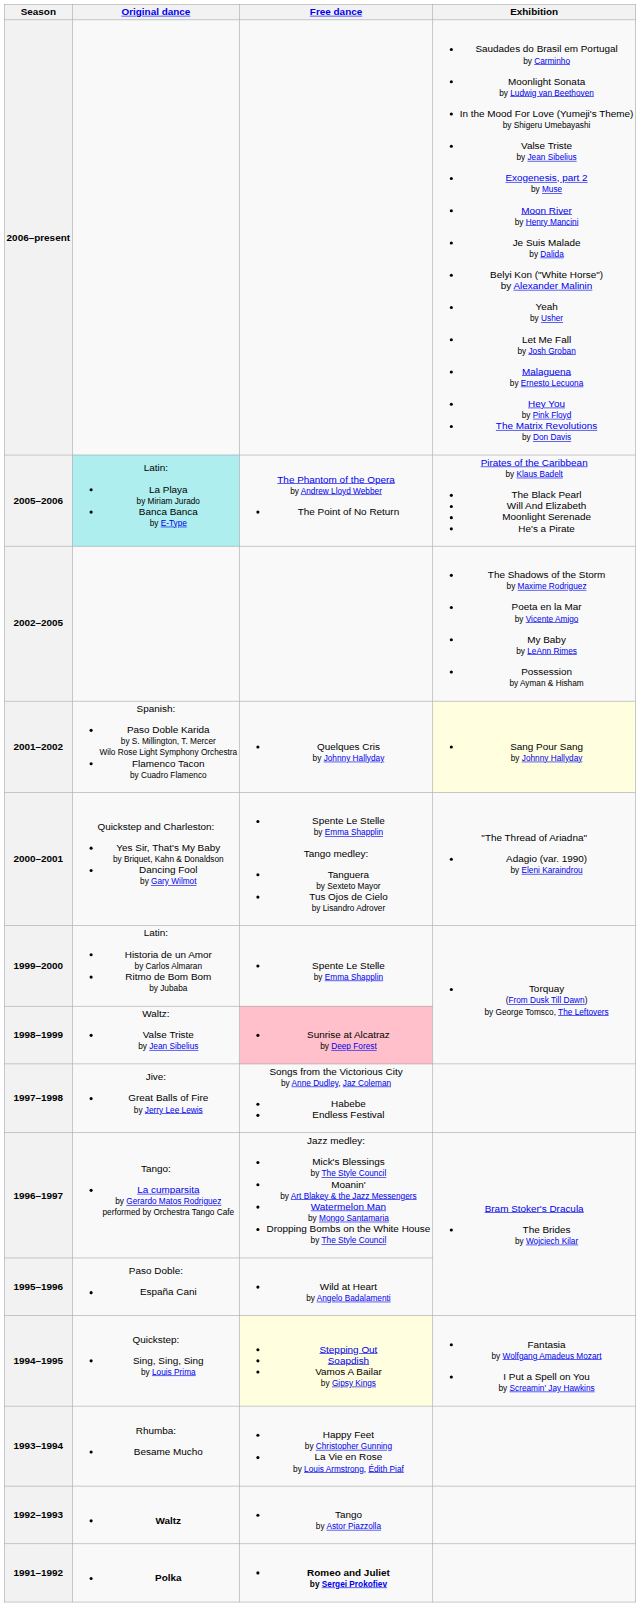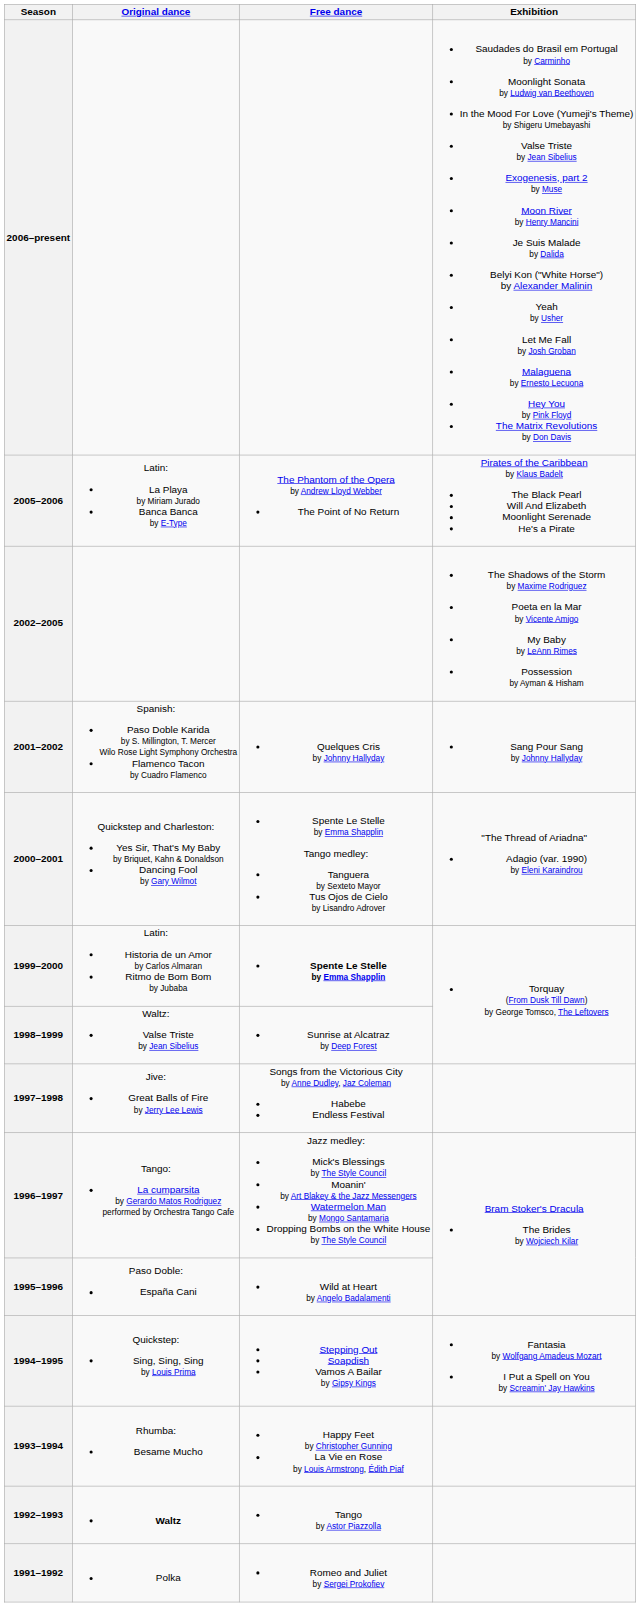(156, 496) paleturquoise background -> (156, 496) no background
(534, 752) lightyellow background -> (534, 752) no background
(336, 971) normal -> (336, 971) bold
(336, 1041) pink background -> (336, 1041) no background
(336, 1366) lightyellow background -> (336, 1366) no background
(156, 1578) bold -> (156, 1578) normal
(336, 1578) bold -> (336, 1578) normal
